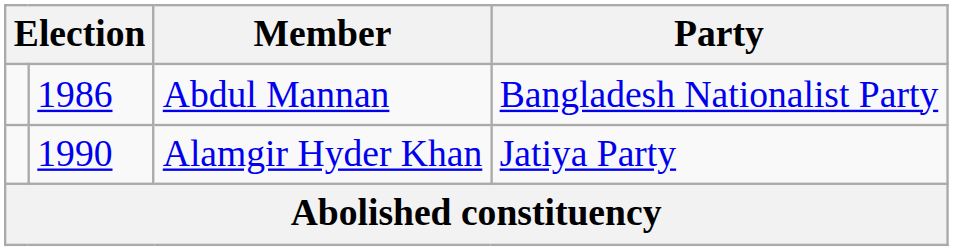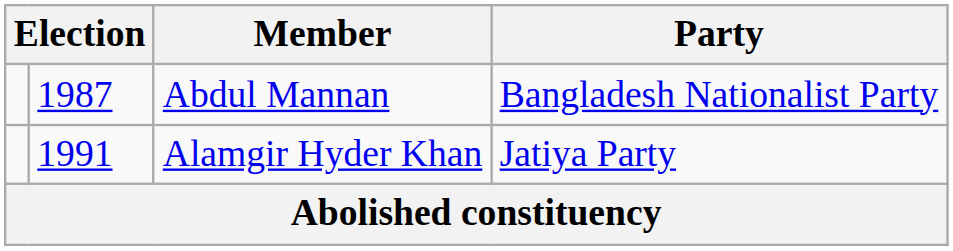(75, 93) 1986 -> (75, 93) 1987
(75, 153) 1990 -> (75, 153) 1991
